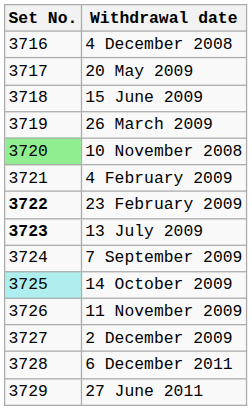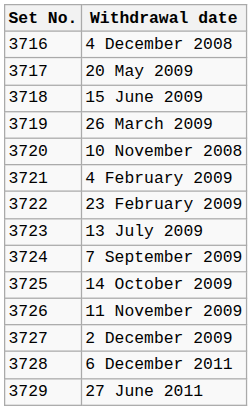(28, 151) lightgreen background -> (28, 151) no background
(28, 205) bold -> (28, 205) normal
(28, 232) bold -> (28, 232) normal
(28, 285) paleturquoise background -> (28, 285) no background
